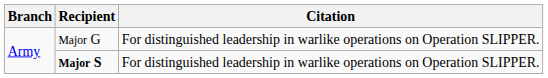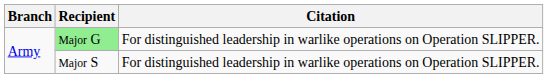(79, 39) no background -> (79, 39) lightgreen background
(80, 62) bold -> (78, 62) normal
